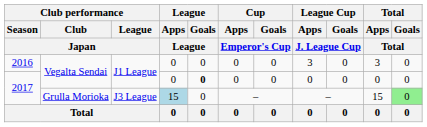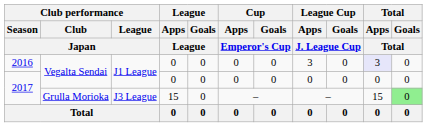(377, 63) no background -> (377, 63) lavender background
(203, 79) bold -> (203, 79) normal
(173, 96) lightblue background -> (173, 96) no background
